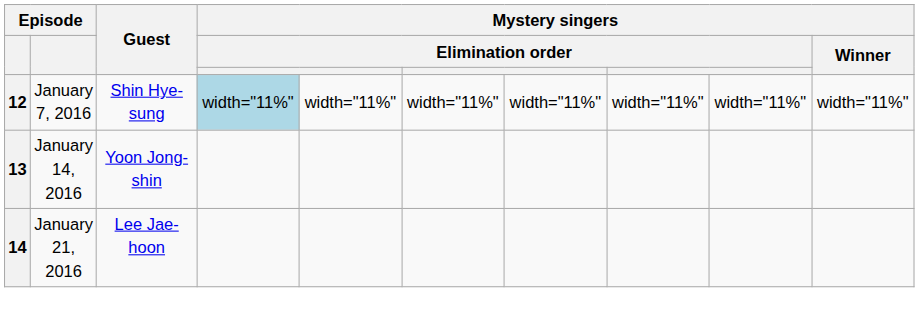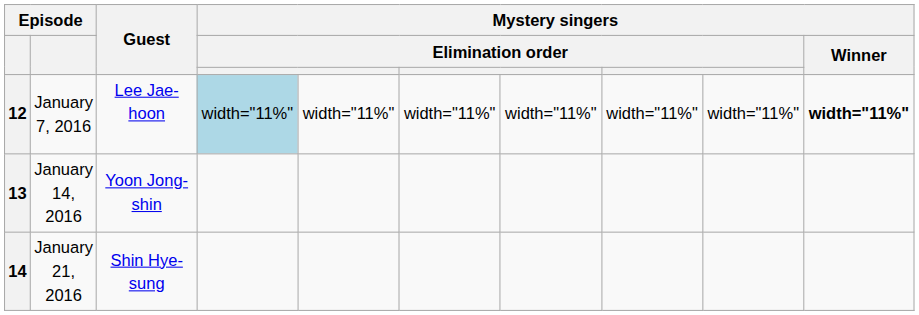(147, 102) Shin Hye-sung -> (147, 102) Lee Jae-hoon
(863, 102) normal -> (859, 114) bold
(147, 236) Lee Jae-hoon -> (147, 271) Shin Hye-sung
